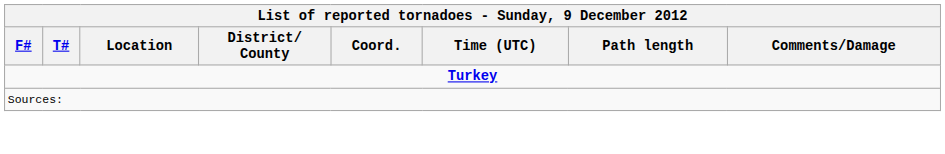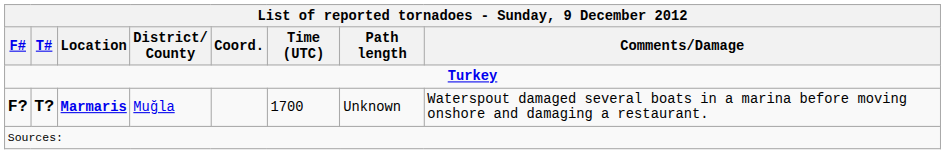+ row: (18, 107)
